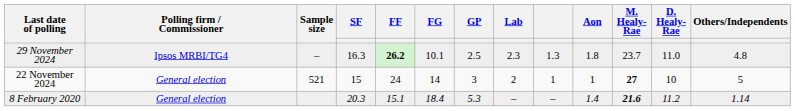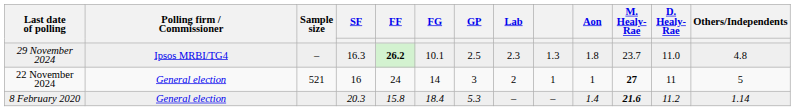(356, 79) 15 -> (356, 79) 16
(671, 79) 10 -> (671, 79) 11
(395, 99) 15.1 -> (395, 99) 15.8
